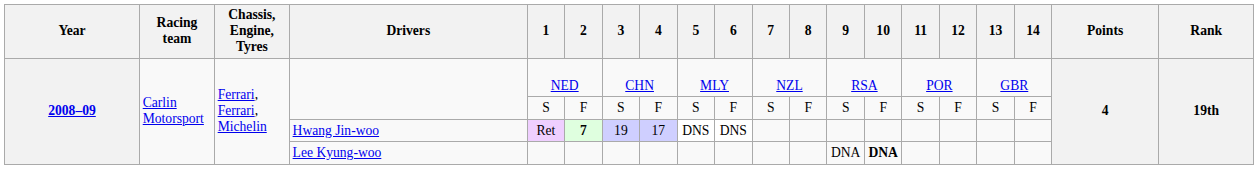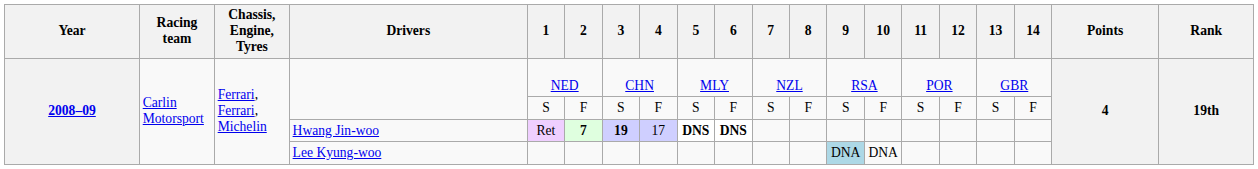(621, 130) normal -> (621, 130) bold
(696, 130) normal -> (696, 130) bold
(733, 130) normal -> (733, 130) bold
(846, 153) no background -> (846, 153) lightblue background
(883, 153) bold -> (883, 153) normal
